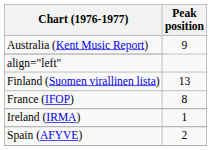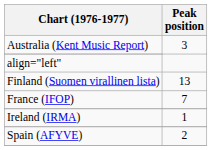(184, 44) 9 -> (184, 44) 3
(184, 99) 8 -> (184, 99) 7
